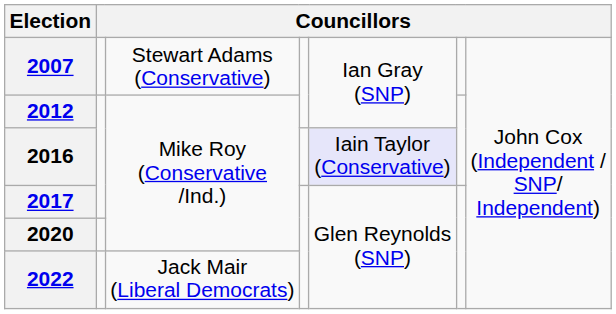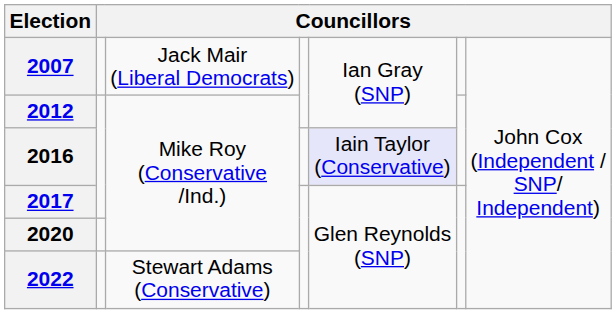(202, 66) Stewart Adams (Conservative) -> (202, 66) Jack Mair (Liberal Democrats)
(202, 279) Jack Mair (Liberal Democrats) -> (202, 279) Stewart Adams (Conservative)
